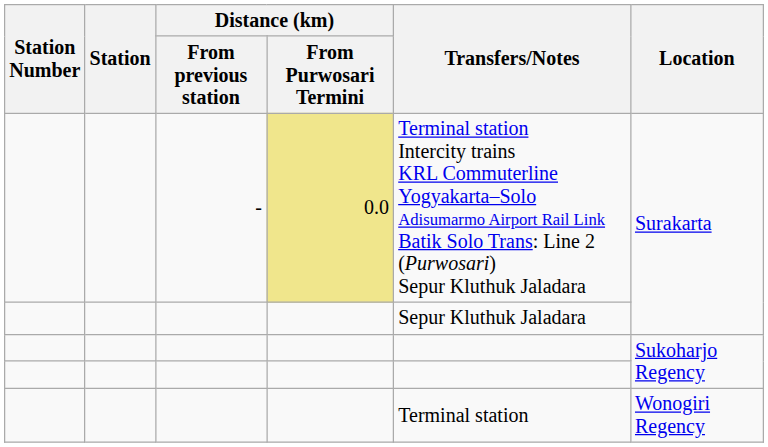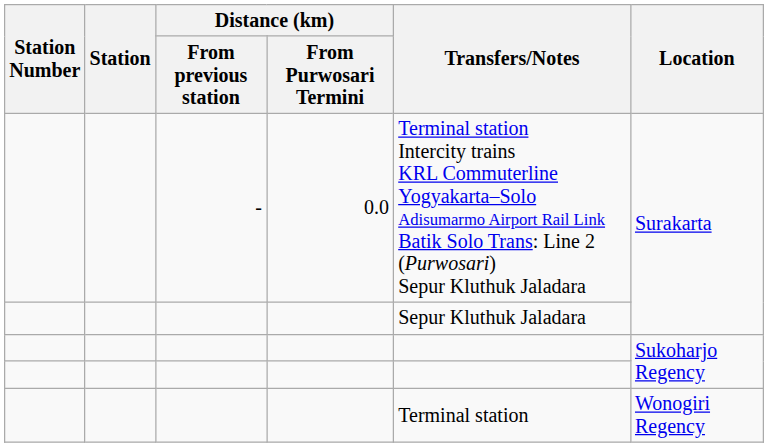(376, 207) khaki background -> (376, 207) no background
